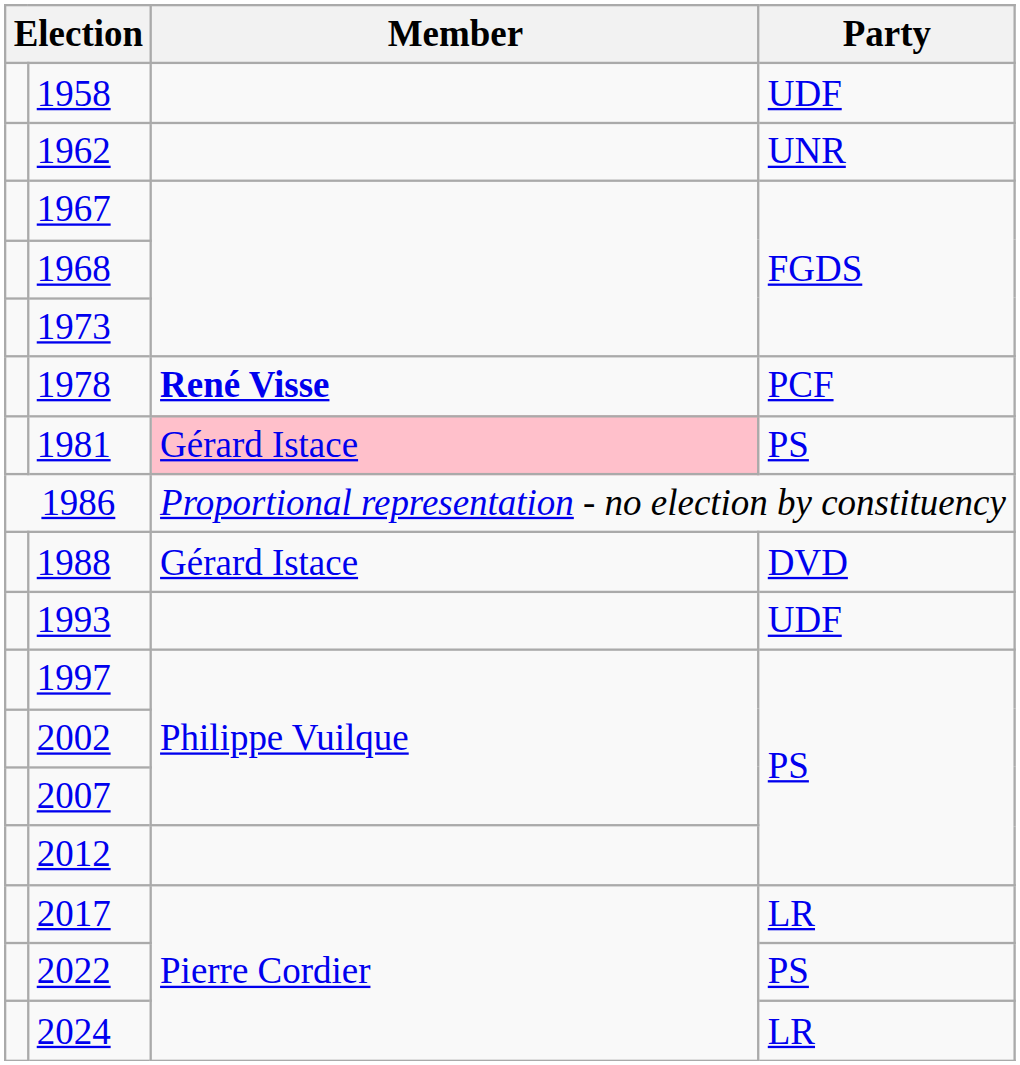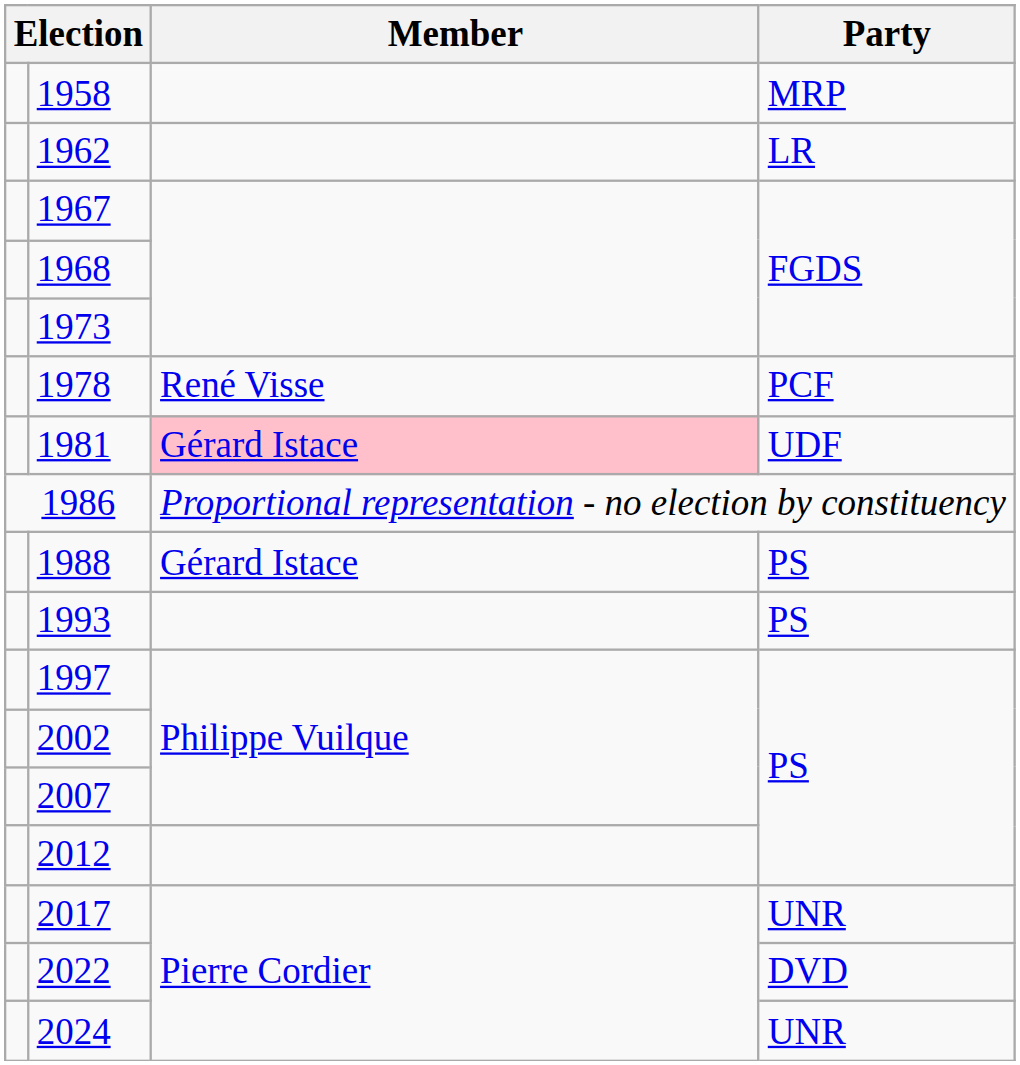(805, 92) UDF -> (807, 92) MRP
(807, 151) UNR -> (791, 151) LR
(245, 385) bold -> (242, 385) normal
(788, 444) PS -> (805, 444) UDF
(808, 561) DVD -> (788, 561) PS
(805, 619) UDF -> (788, 619) PS
(791, 913) LR -> (807, 913) UNR
(788, 971) PS -> (808, 971) DVD
(791, 1030) LR -> (807, 1030) UNR
